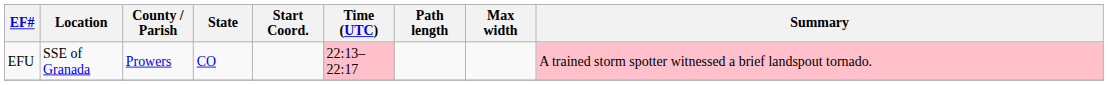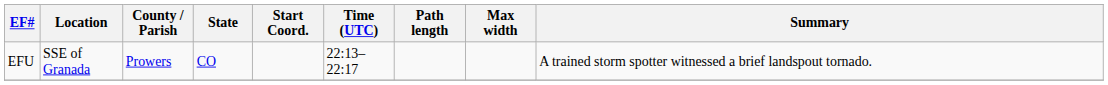(346, 61) pink background -> (346, 61) no background
(706, 61) pink background -> (706, 61) no background
